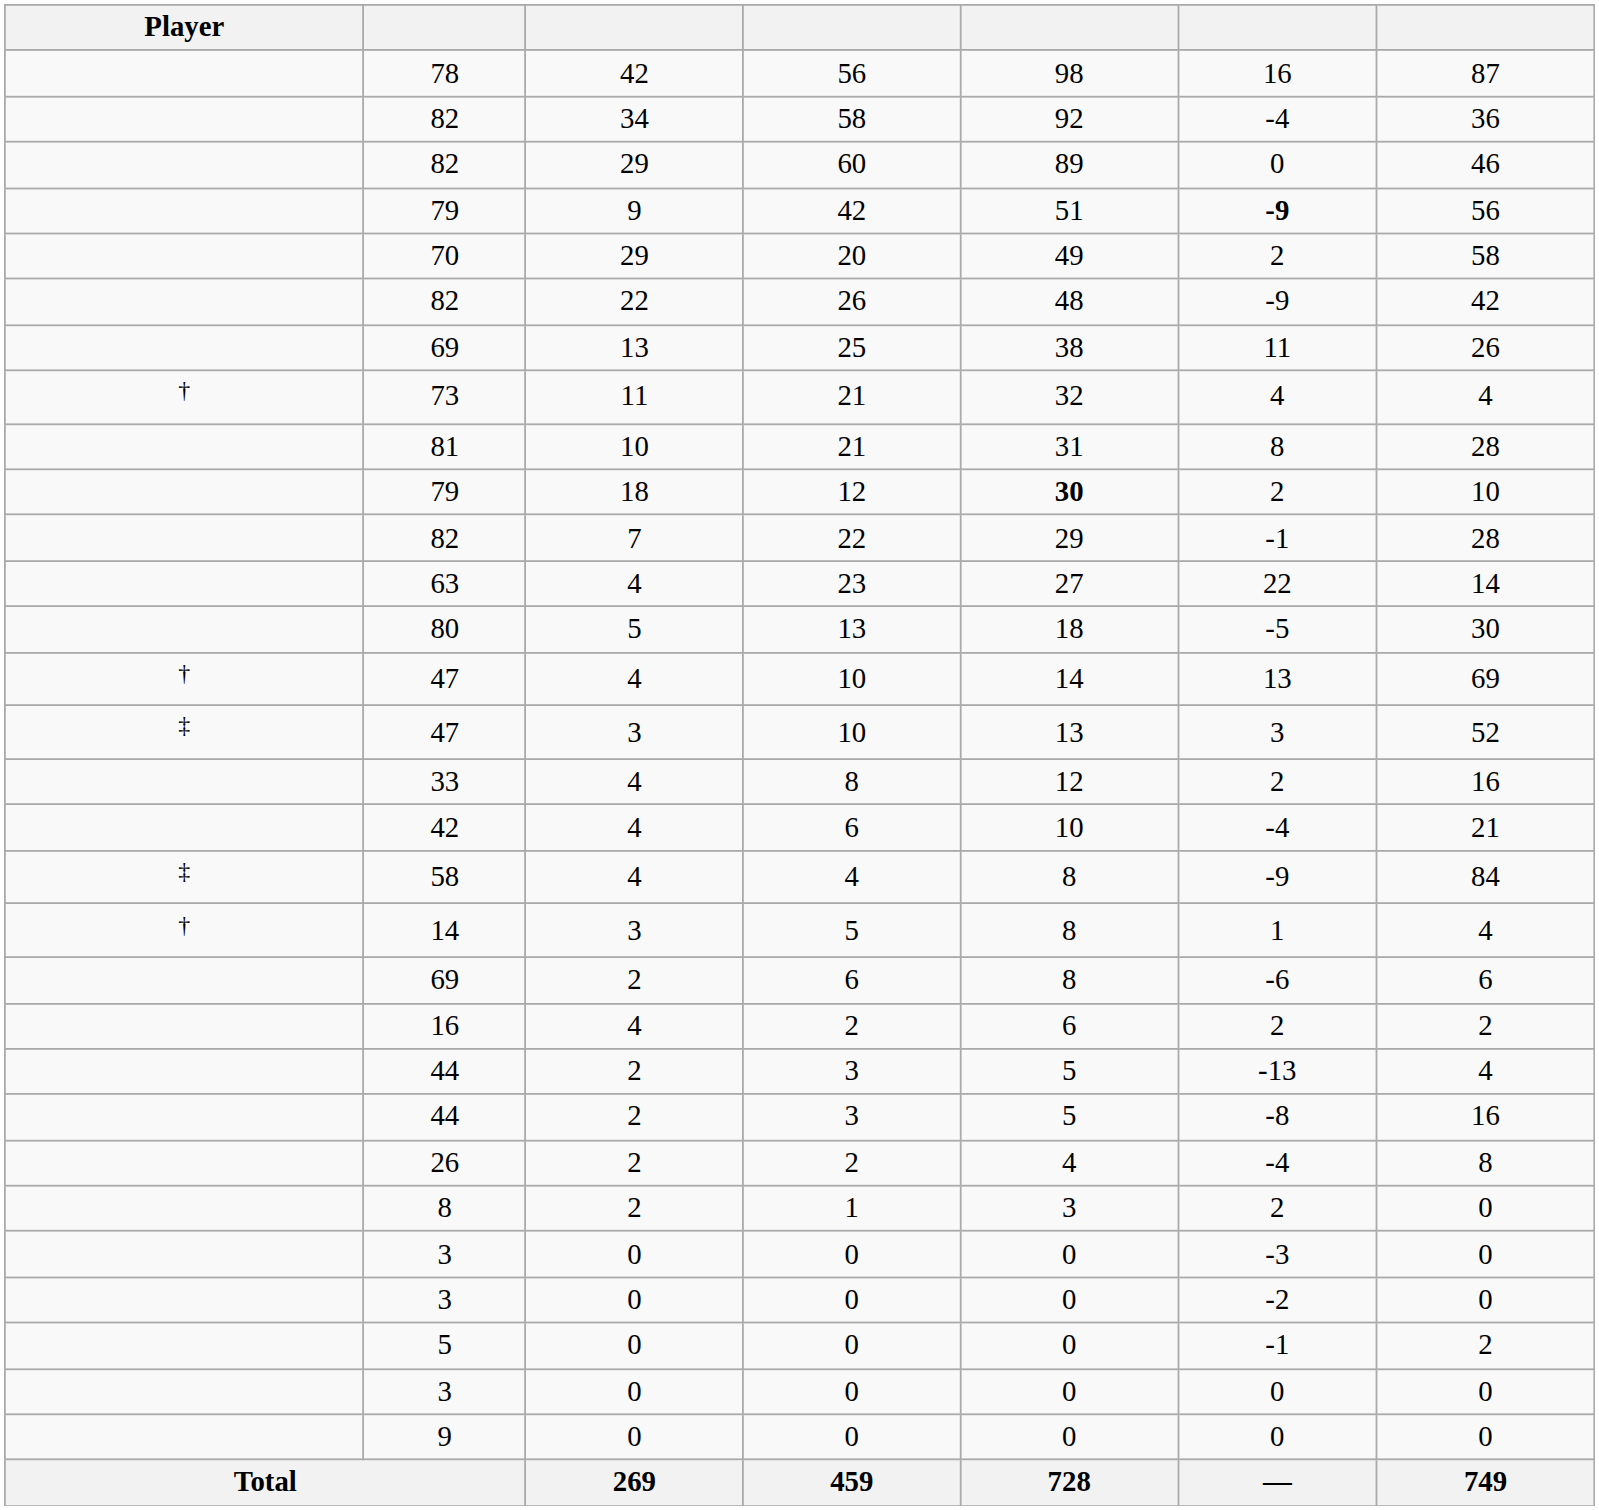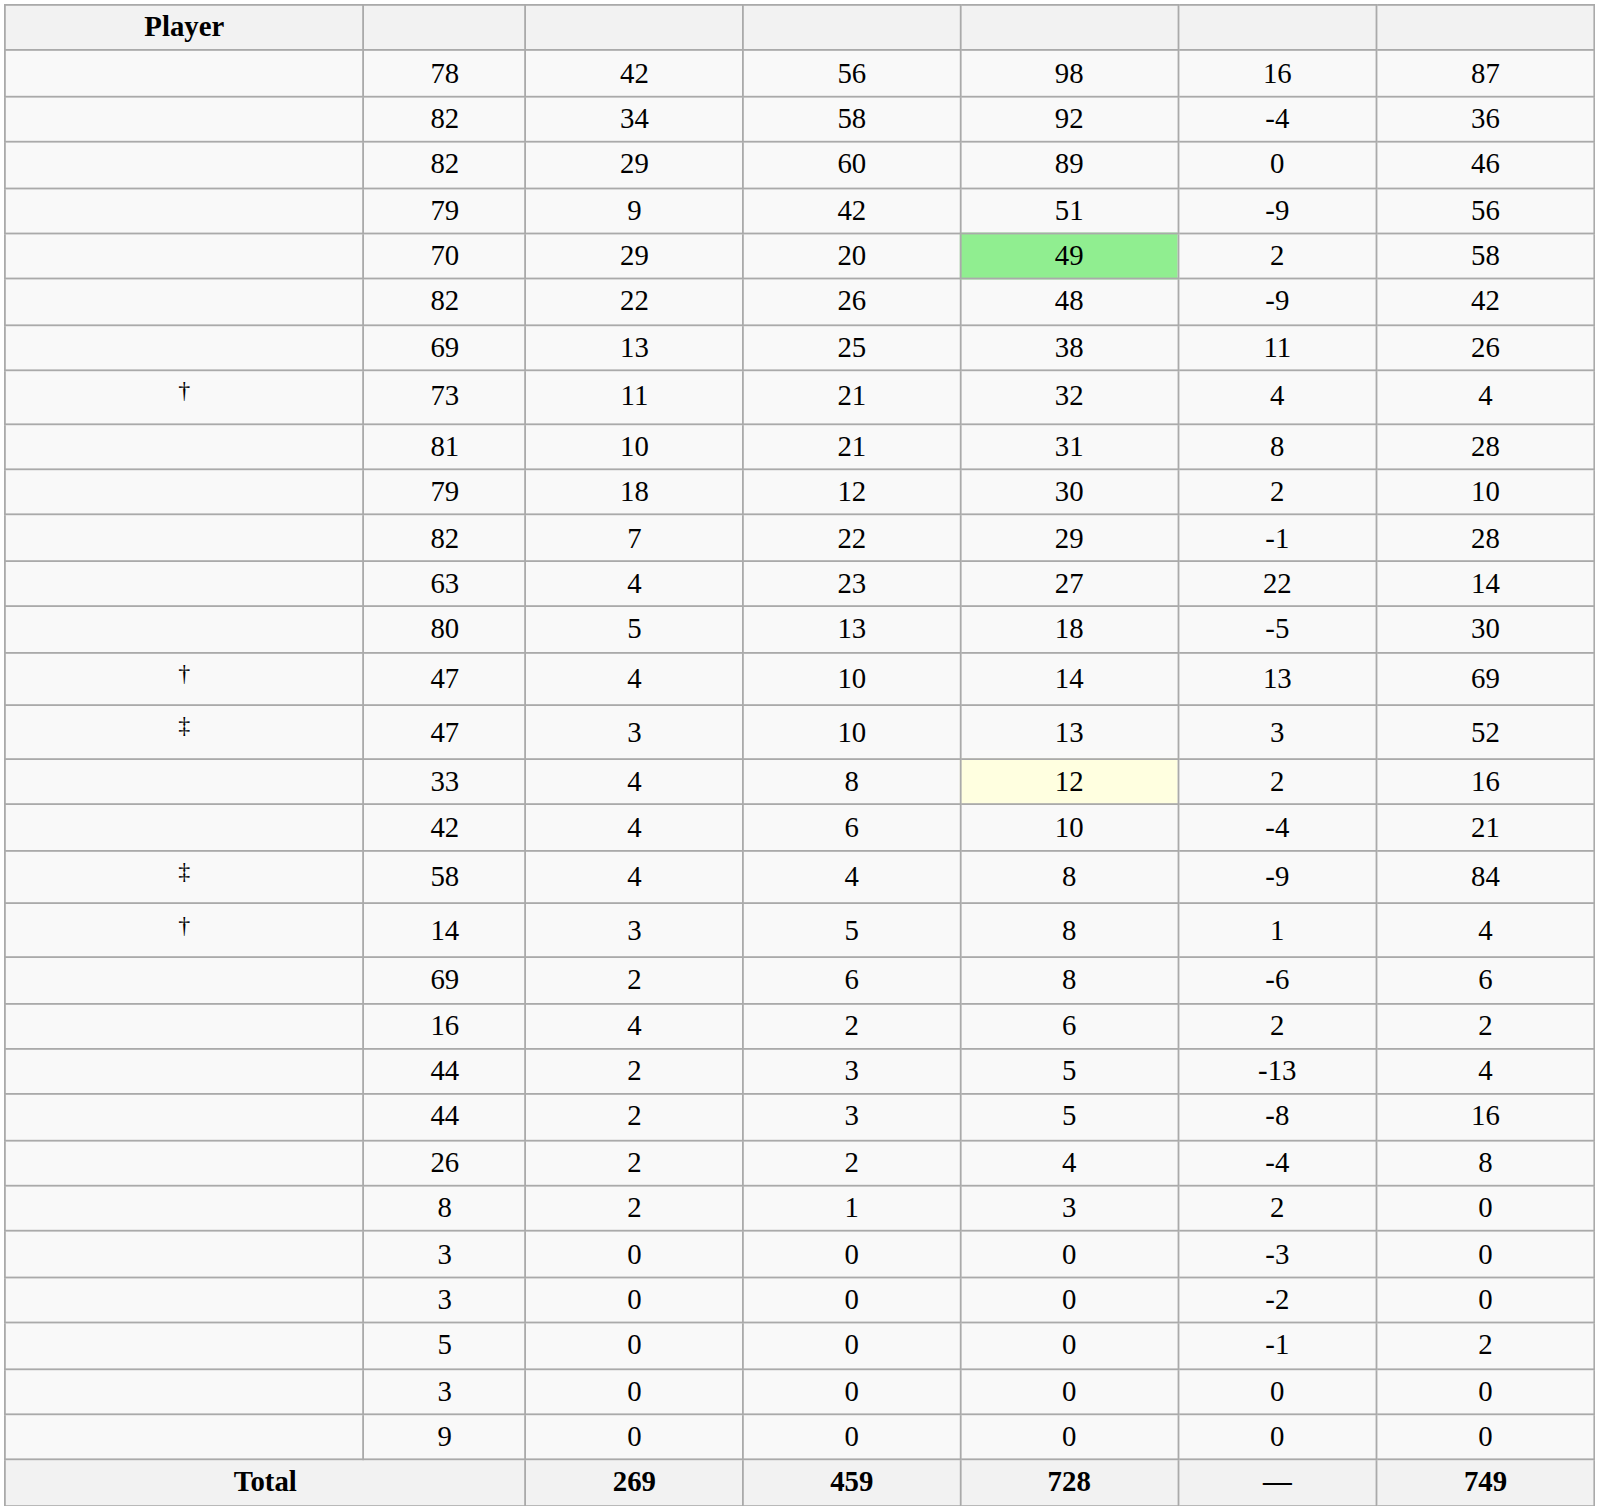(1277, 210) bold -> (1277, 210) normal
(1069, 255) no background -> (1069, 255) lightgreen background
(1069, 491) bold -> (1069, 491) normal
(1069, 781) no background -> (1069, 781) lightyellow background
